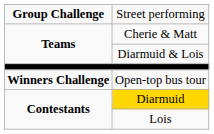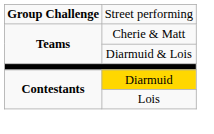- row: (160, 79)
